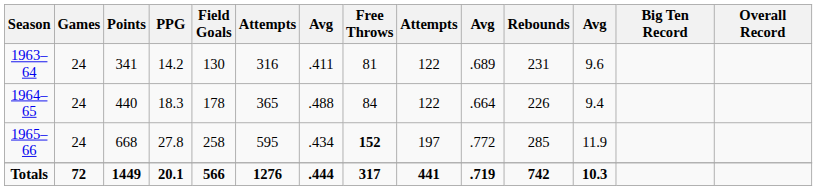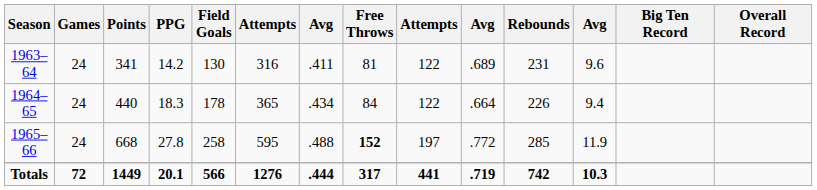(321, 103) .488 -> (321, 103) .434
(321, 142) .434 -> (321, 142) .488
